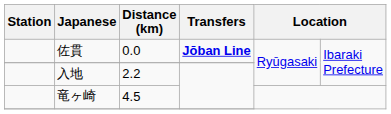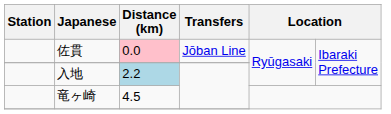(131, 51) no background -> (131, 51) pink background
(217, 51) bold -> (214, 51) normal
(131, 74) no background -> (131, 74) lightblue background
